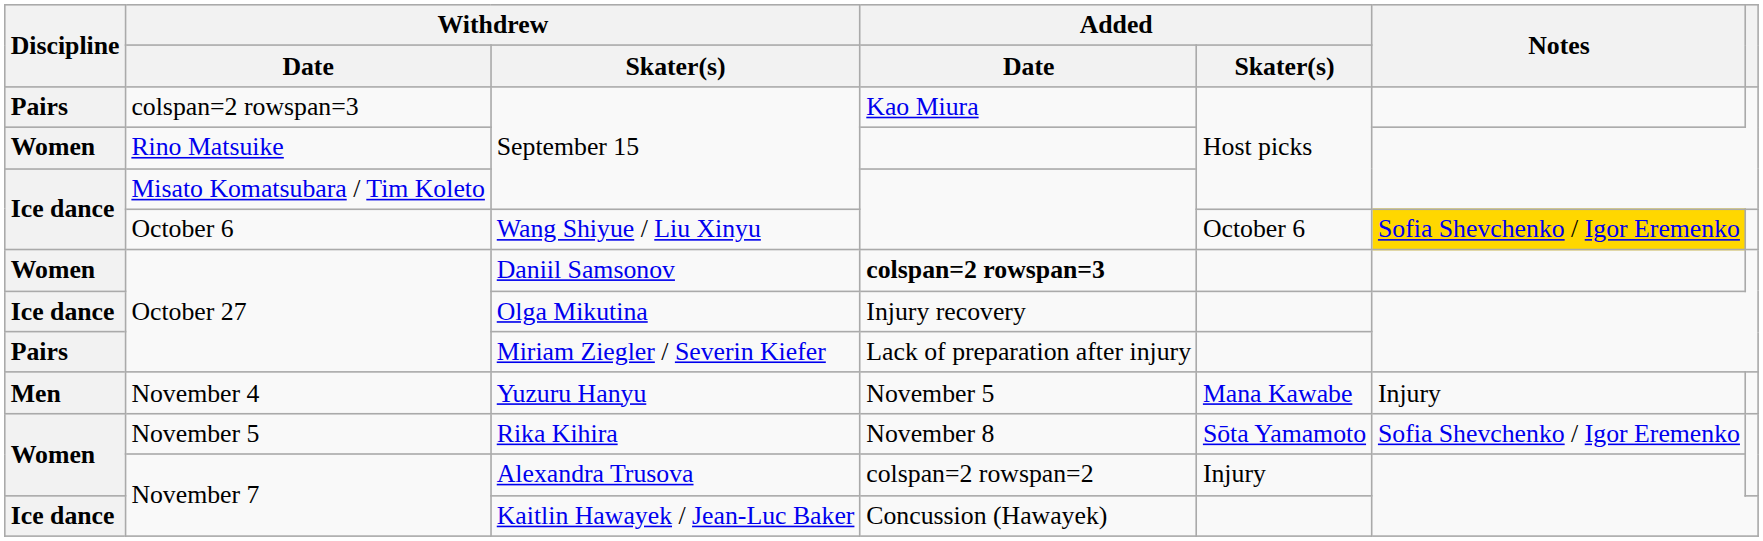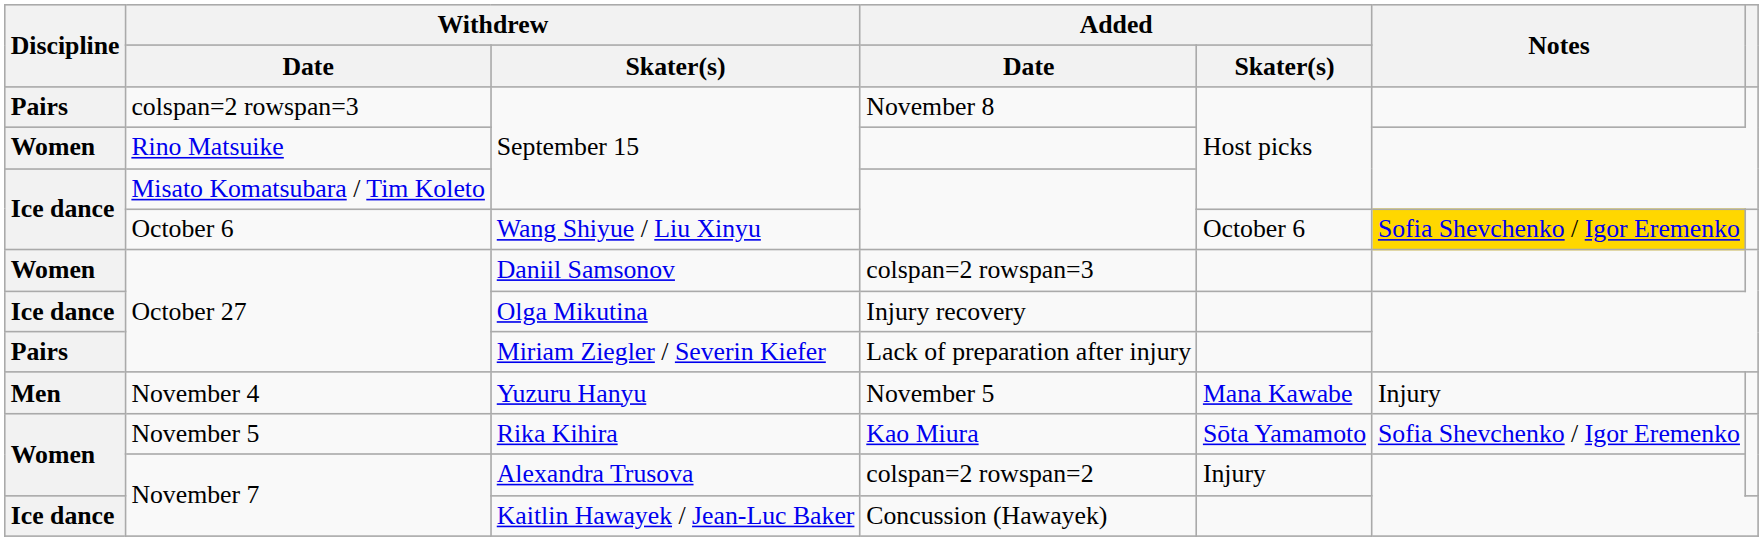(922, 106) Kao Miura -> (930, 106) November 8
(986, 270) bold -> (980, 270) normal
(930, 433) November 8 -> (922, 433) Kao Miura
